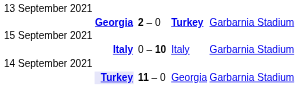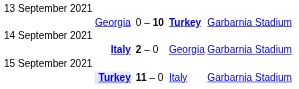(114, 22) bold -> (113, 22) normal
(149, 22) 2 – 0 -> (150, 22) 0 – 10
(48, 36) 15 September 2021 -> (48, 36) 14 September 2021
(152, 50) 0 – 10 -> (147, 50) 2 – 0
(180, 50) Italy -> (187, 50) Georgia
(48, 64) 14 September 2021 -> (48, 64) 15 September 2021
(189, 78) Georgia -> (178, 78) Italy
